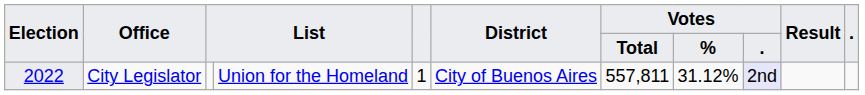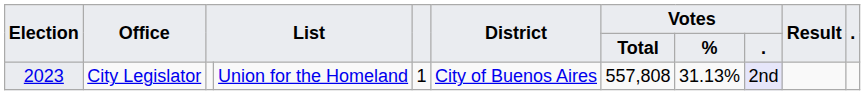(44, 76) 2022 -> (44, 76) 2023
(637, 76) 557,811 -> (638, 76) 557,808
(708, 76) 31.12% -> (709, 76) 31.13%
